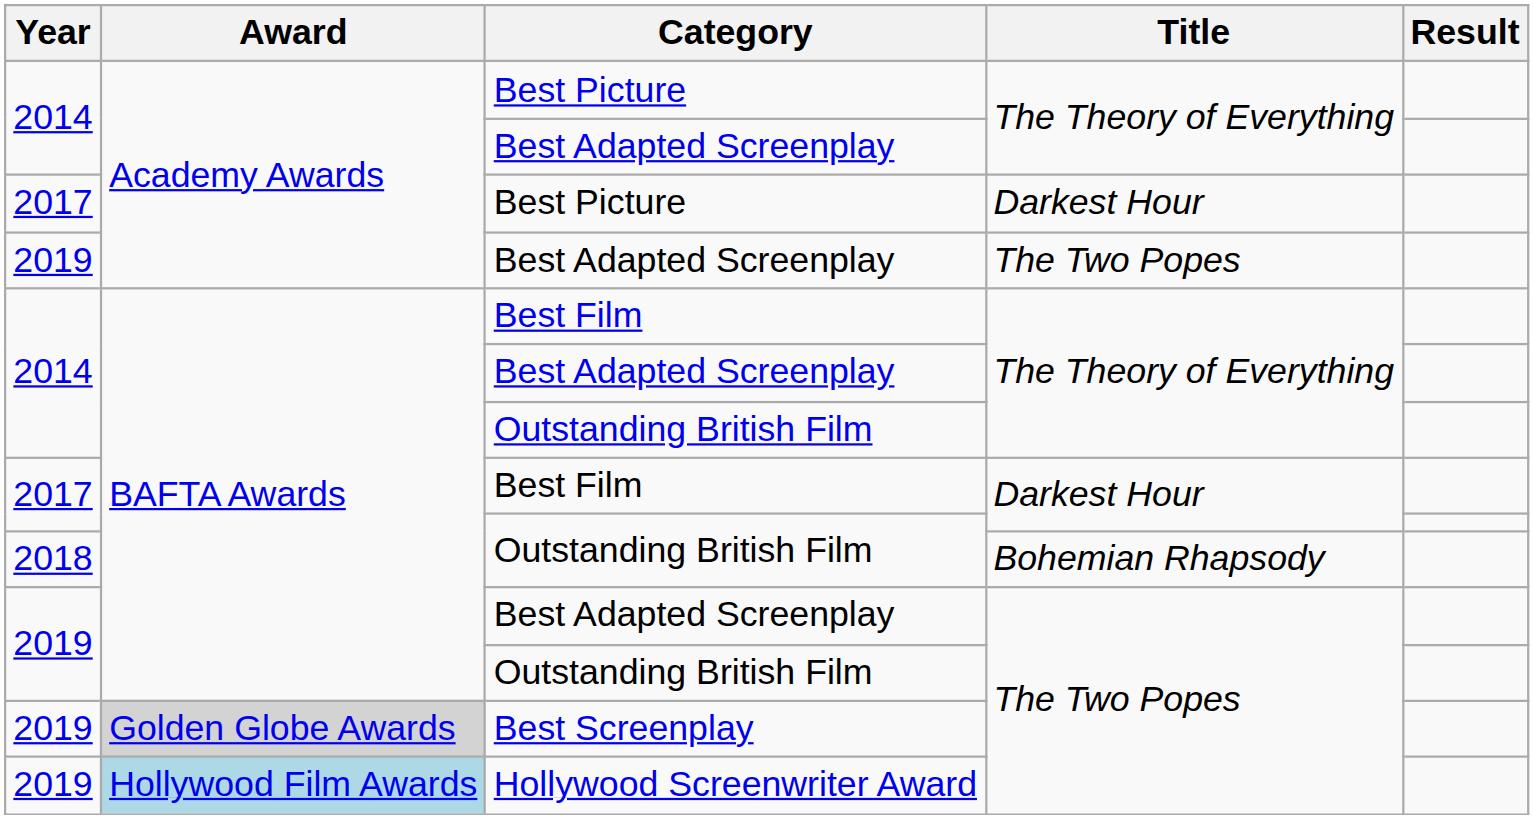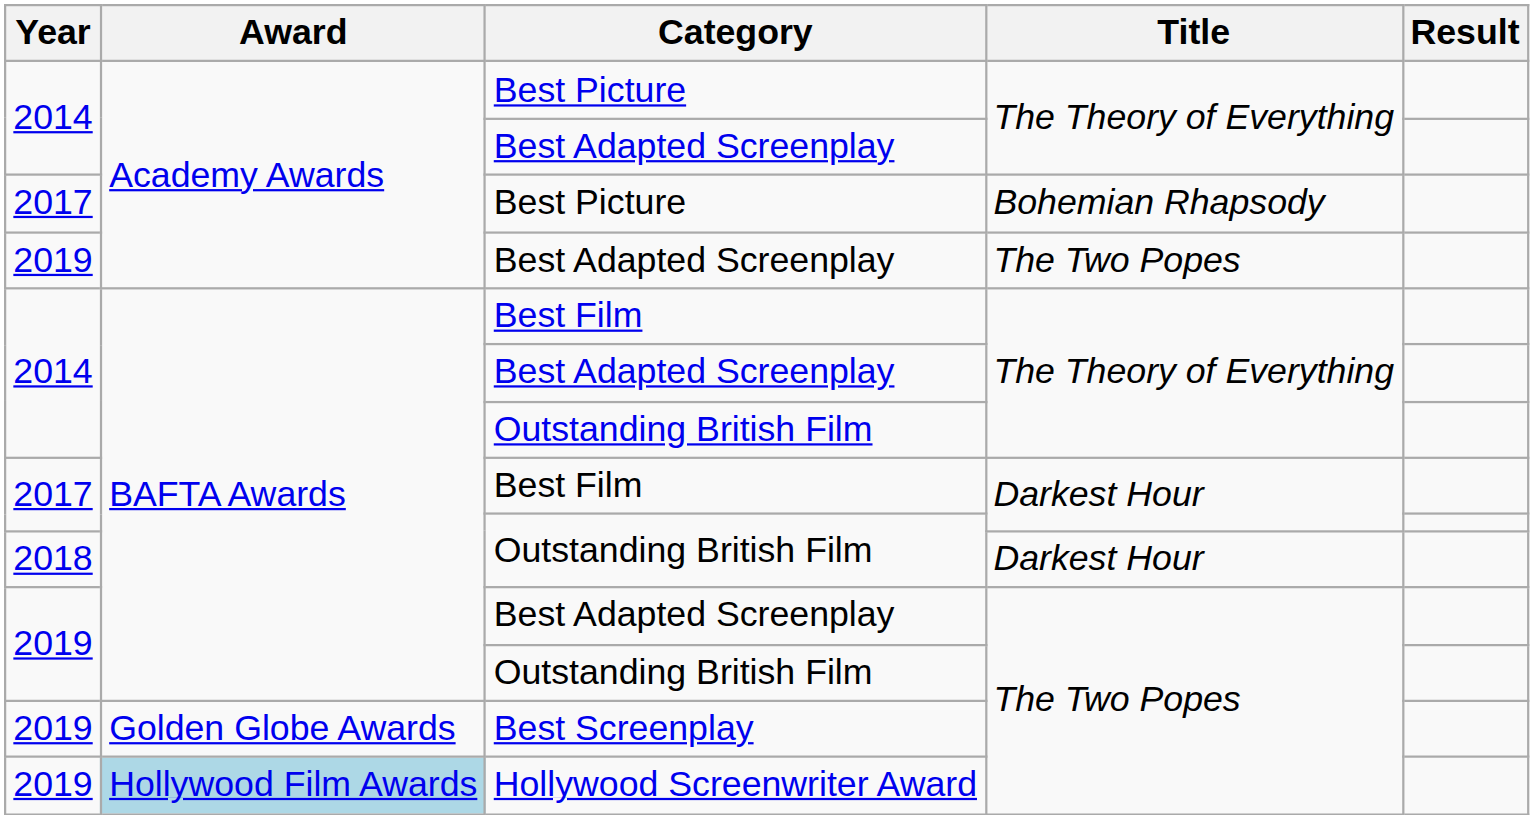(1099, 202) Darkest Hour -> (1159, 202) Bohemian Rhapsody
(1159, 558) Bohemian Rhapsody -> (1099, 558) Darkest Hour
(282, 728) lightgrey background -> (282, 728) no background
